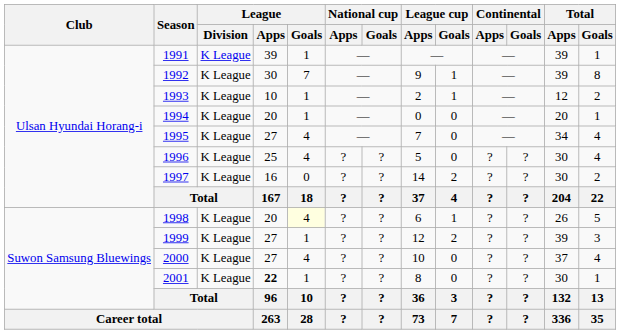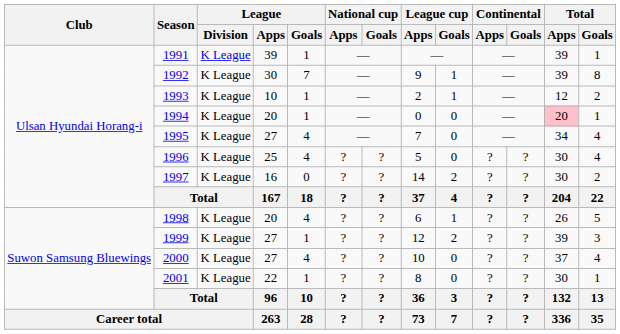(561, 116) no background -> (561, 116) pink background
(307, 217) lightyellow background -> (307, 217) no background
(271, 278) bold -> (271, 278) normal
